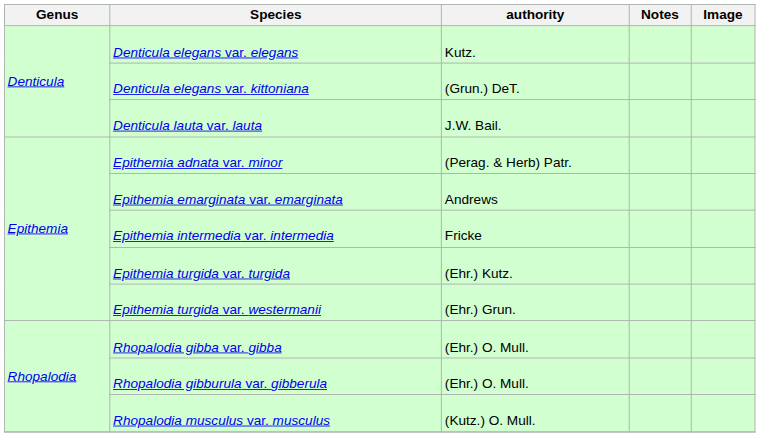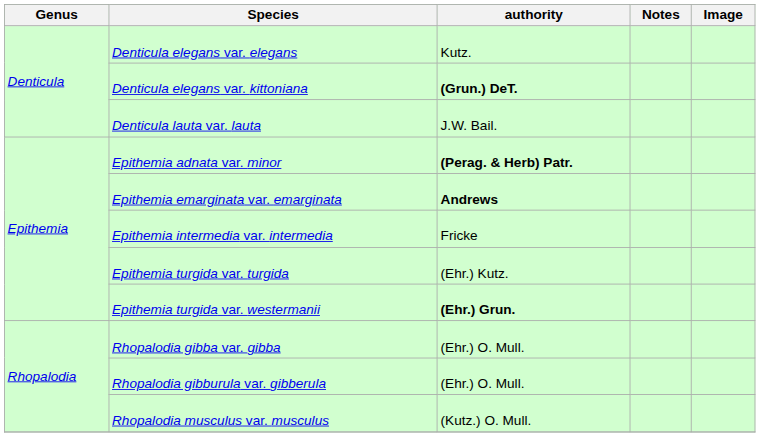(482, 89) normal -> (479, 89) bold
(508, 162) normal -> (507, 162) bold
(471, 199) normal -> (469, 199) bold
(480, 310) normal -> (478, 310) bold
